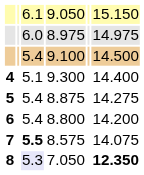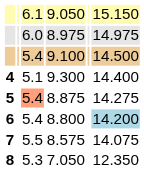(32, 98) no background -> (32, 98) lightsalmon background
(116, 118) no background -> (116, 118) lightblue background
(32, 139) bold -> (32, 139) normal
(32, 160) lavender background -> (32, 160) no background
(116, 160) bold -> (116, 160) normal
